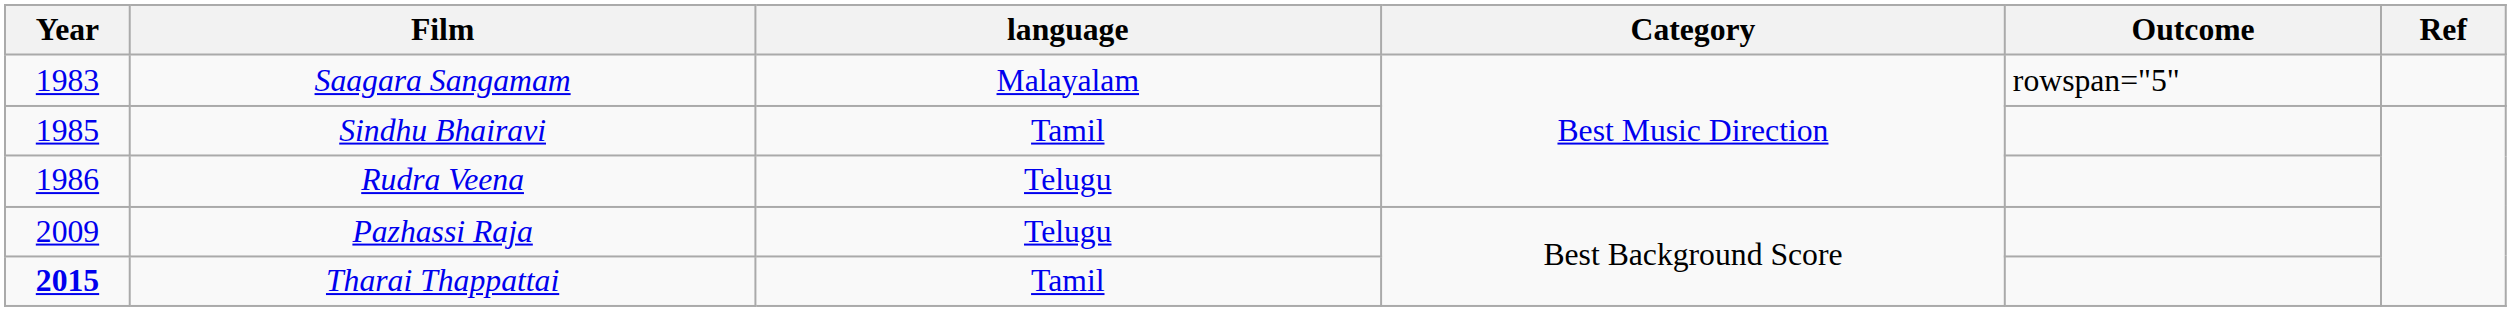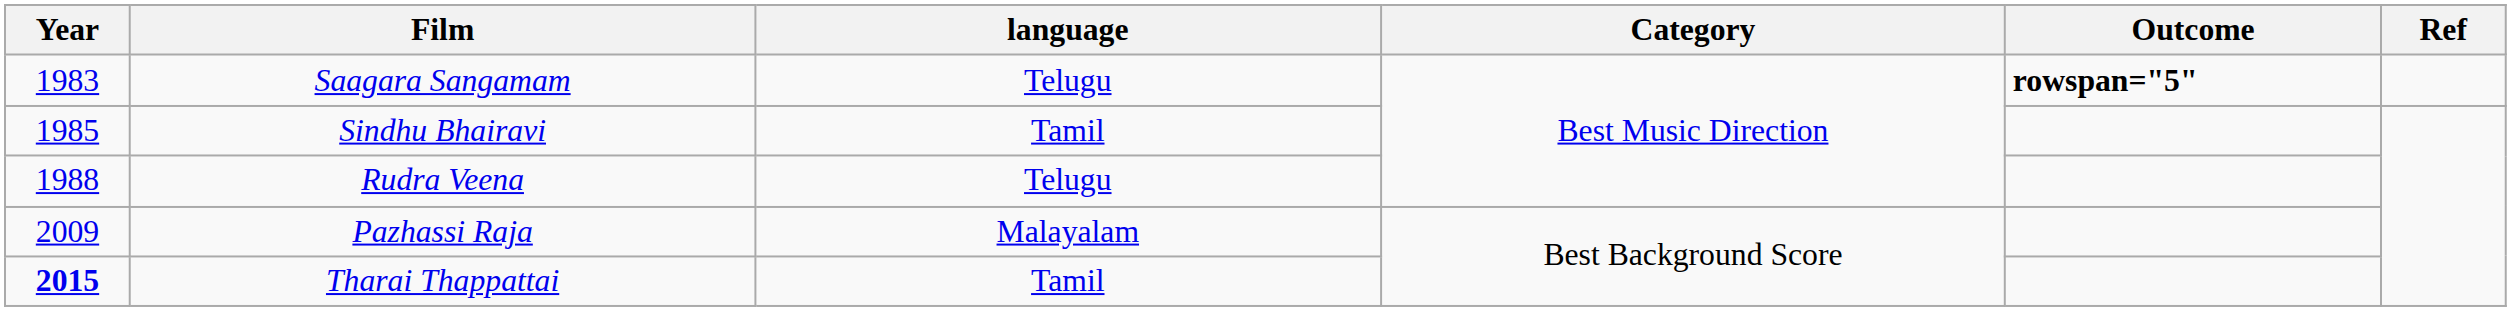(1068, 79) Malayalam -> (1068, 79) Telugu
(2096, 79) normal -> (2105, 79) bold
(67, 180) 1986 -> (67, 180) 1988
(1068, 230) Telugu -> (1068, 230) Malayalam
